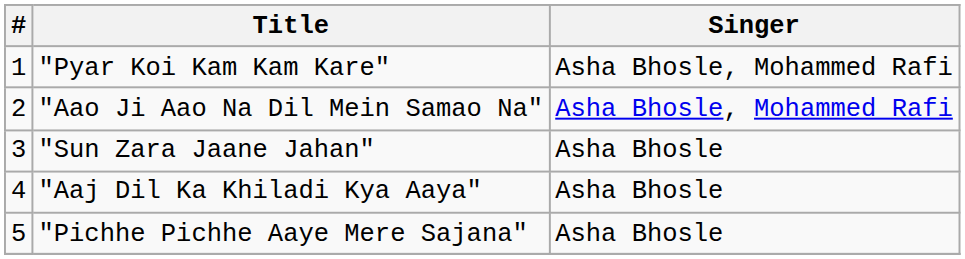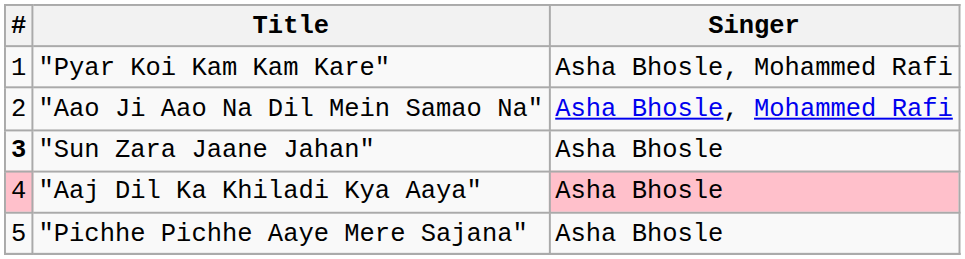(19, 150) normal -> (19, 150) bold
(19, 192) no background -> (19, 192) pink background
(639, 192) no background -> (639, 192) pink background
